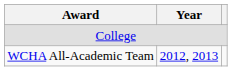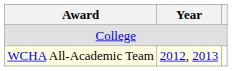(81, 55) no background -> (81, 55) lightyellow background
(189, 55) no background -> (189, 55) lightyellow background
